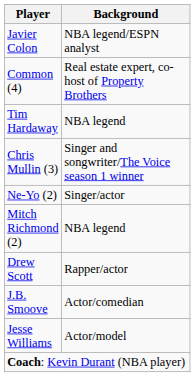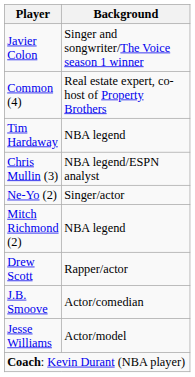(112, 40) NBA legend/ESPN analyst -> (117, 47) Singer and songwriter/The Voice season 1 winner
(117, 161) Singer and songwriter/The Voice season 1 winner -> (112, 168) NBA legend/ESPN analyst
